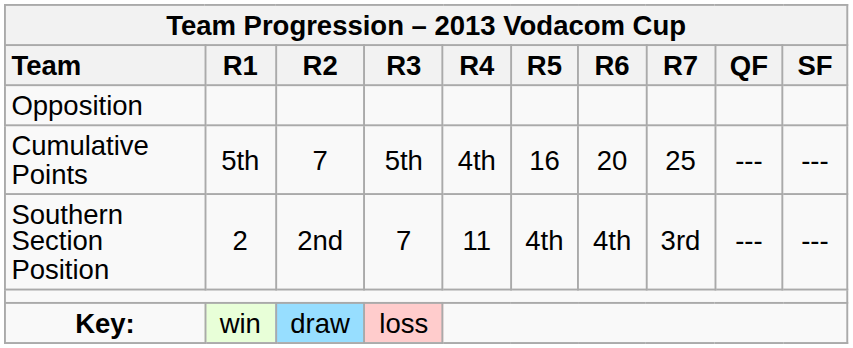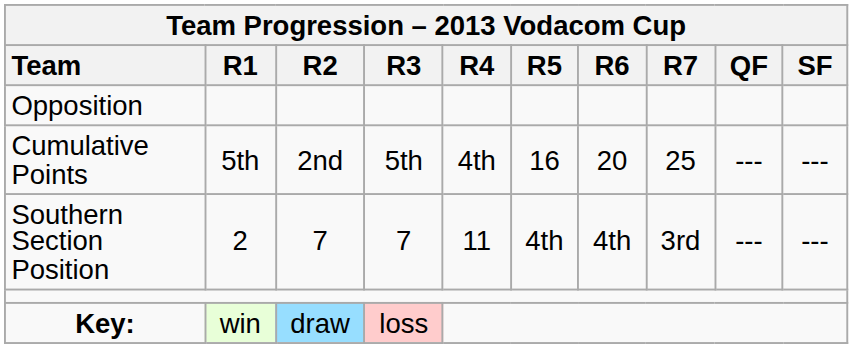(320, 160) 7 -> (320, 160) 2nd
(320, 242) 2nd -> (320, 242) 7
